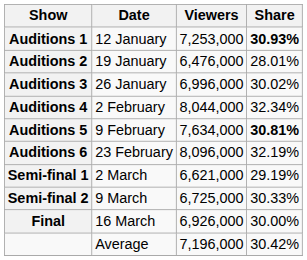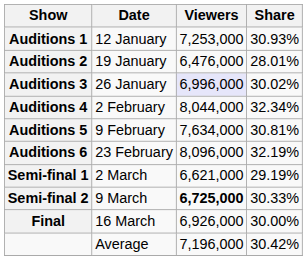(275, 38) bold -> (275, 38) normal
(212, 84) no background -> (212, 84) lavender background
(275, 130) bold -> (275, 130) normal
(212, 198) normal -> (212, 198) bold
